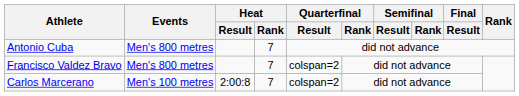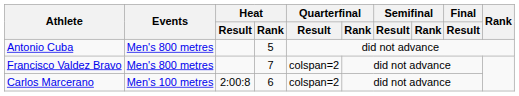(270, 48) 7 -> (270, 48) 5
(270, 83) 7 -> (270, 83) 6
